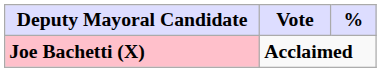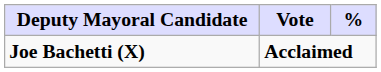(77, 51) pink background -> (77, 51) no background
